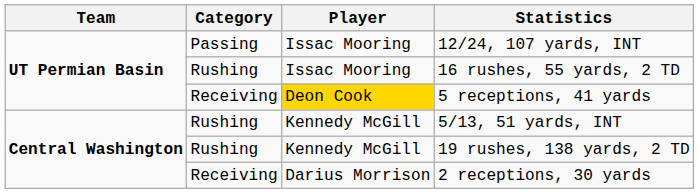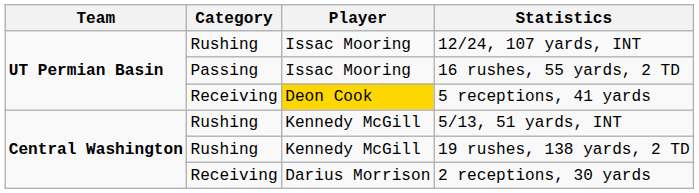(224, 44) Passing -> (224, 44) Rushing
(224, 70) Rushing -> (224, 70) Passing
